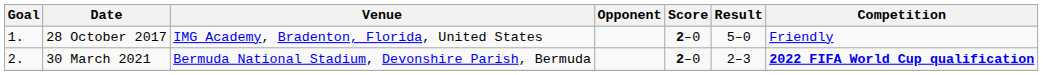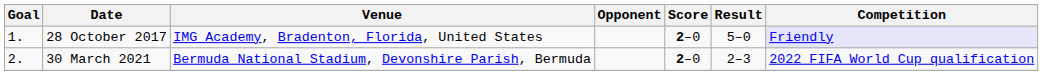(801, 37) no background -> (801, 37) lavender background
(902, 59) bold -> (902, 59) normal
